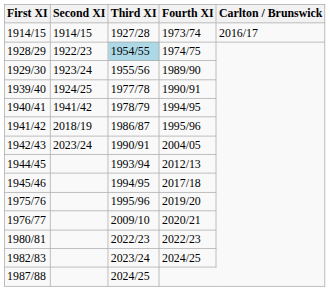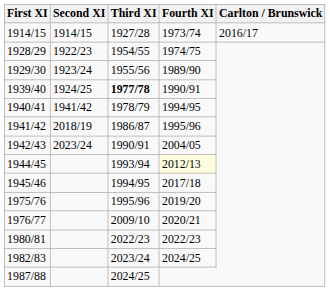(130, 51) lightblue background -> (130, 51) no background
(130, 88) normal -> (130, 88) bold
(181, 164) no background -> (181, 164) lightyellow background
